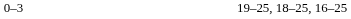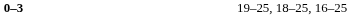(13, 8) normal -> (13, 8) bold
